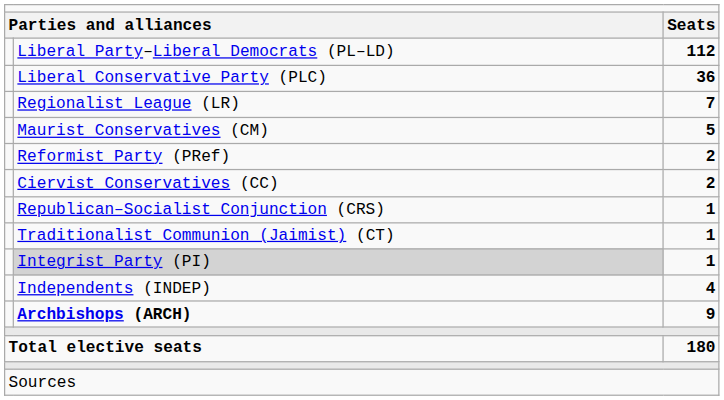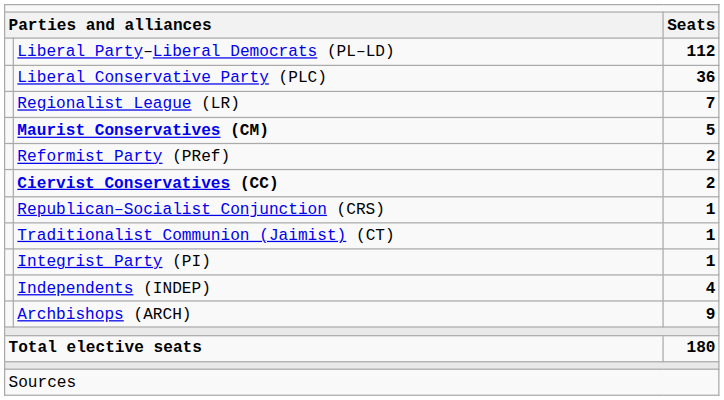(143, 131) normal -> (143, 131) bold
(148, 183) normal -> (148, 183) bold
(114, 262) lightgrey background -> (114, 262) no background
(104, 314) bold -> (104, 314) normal
